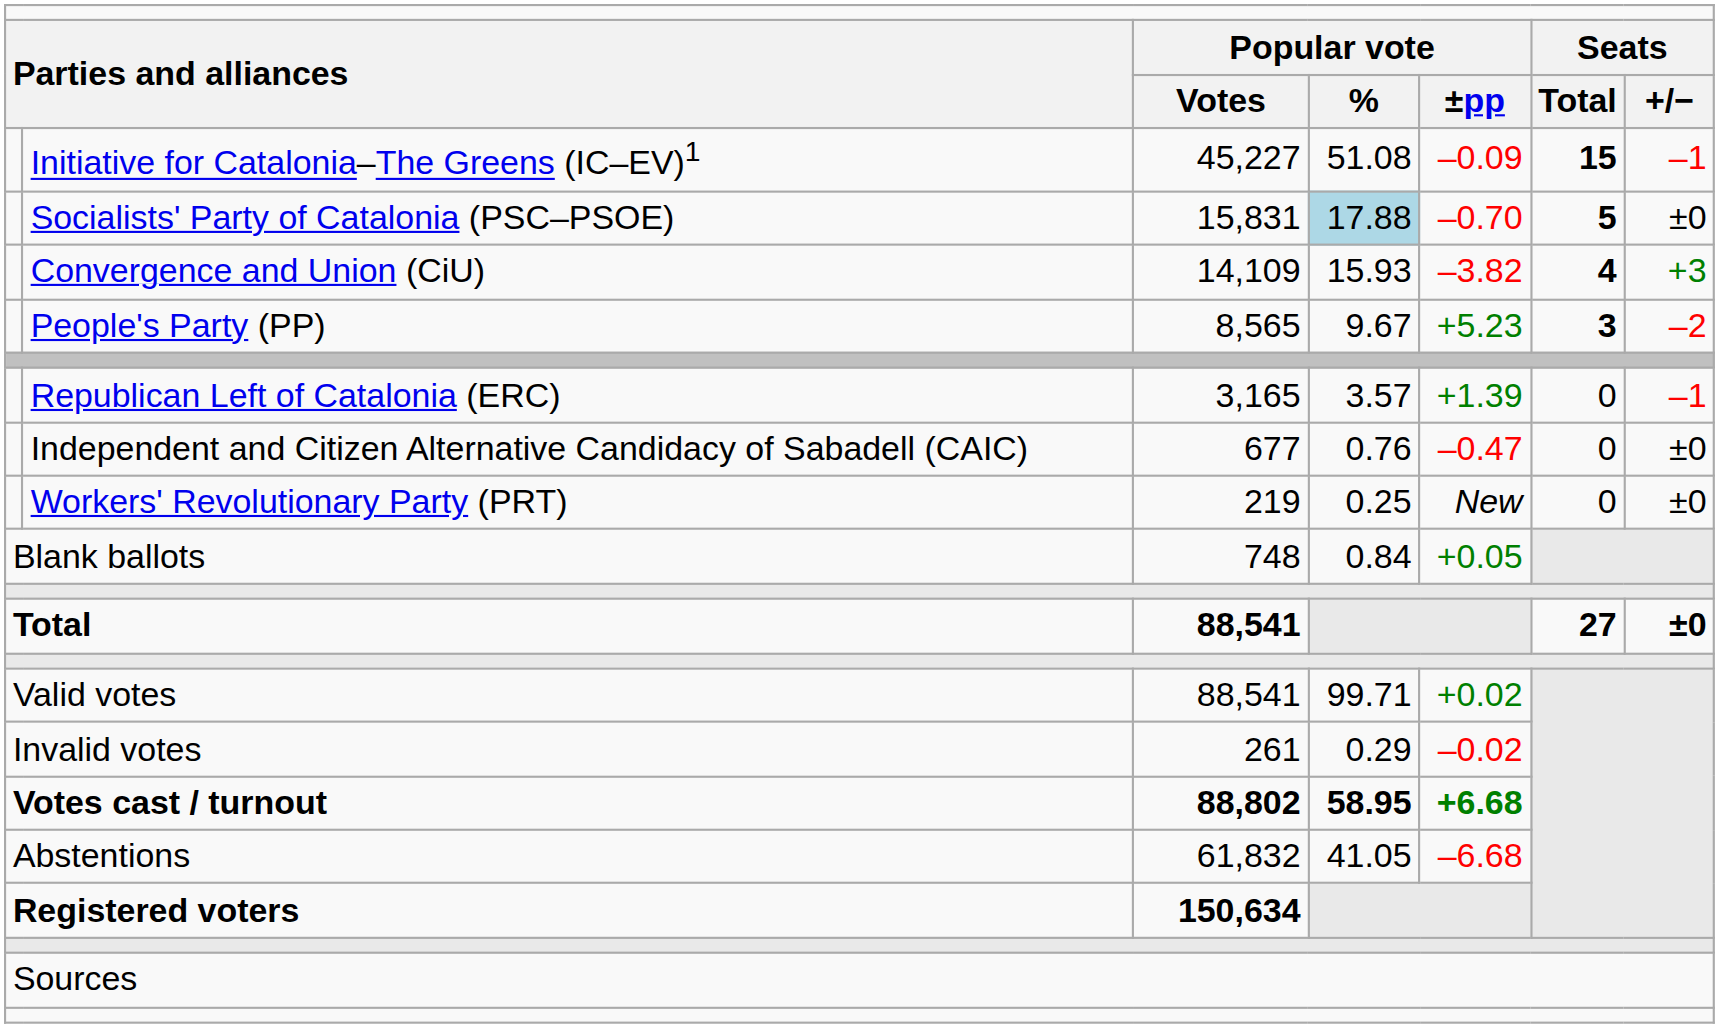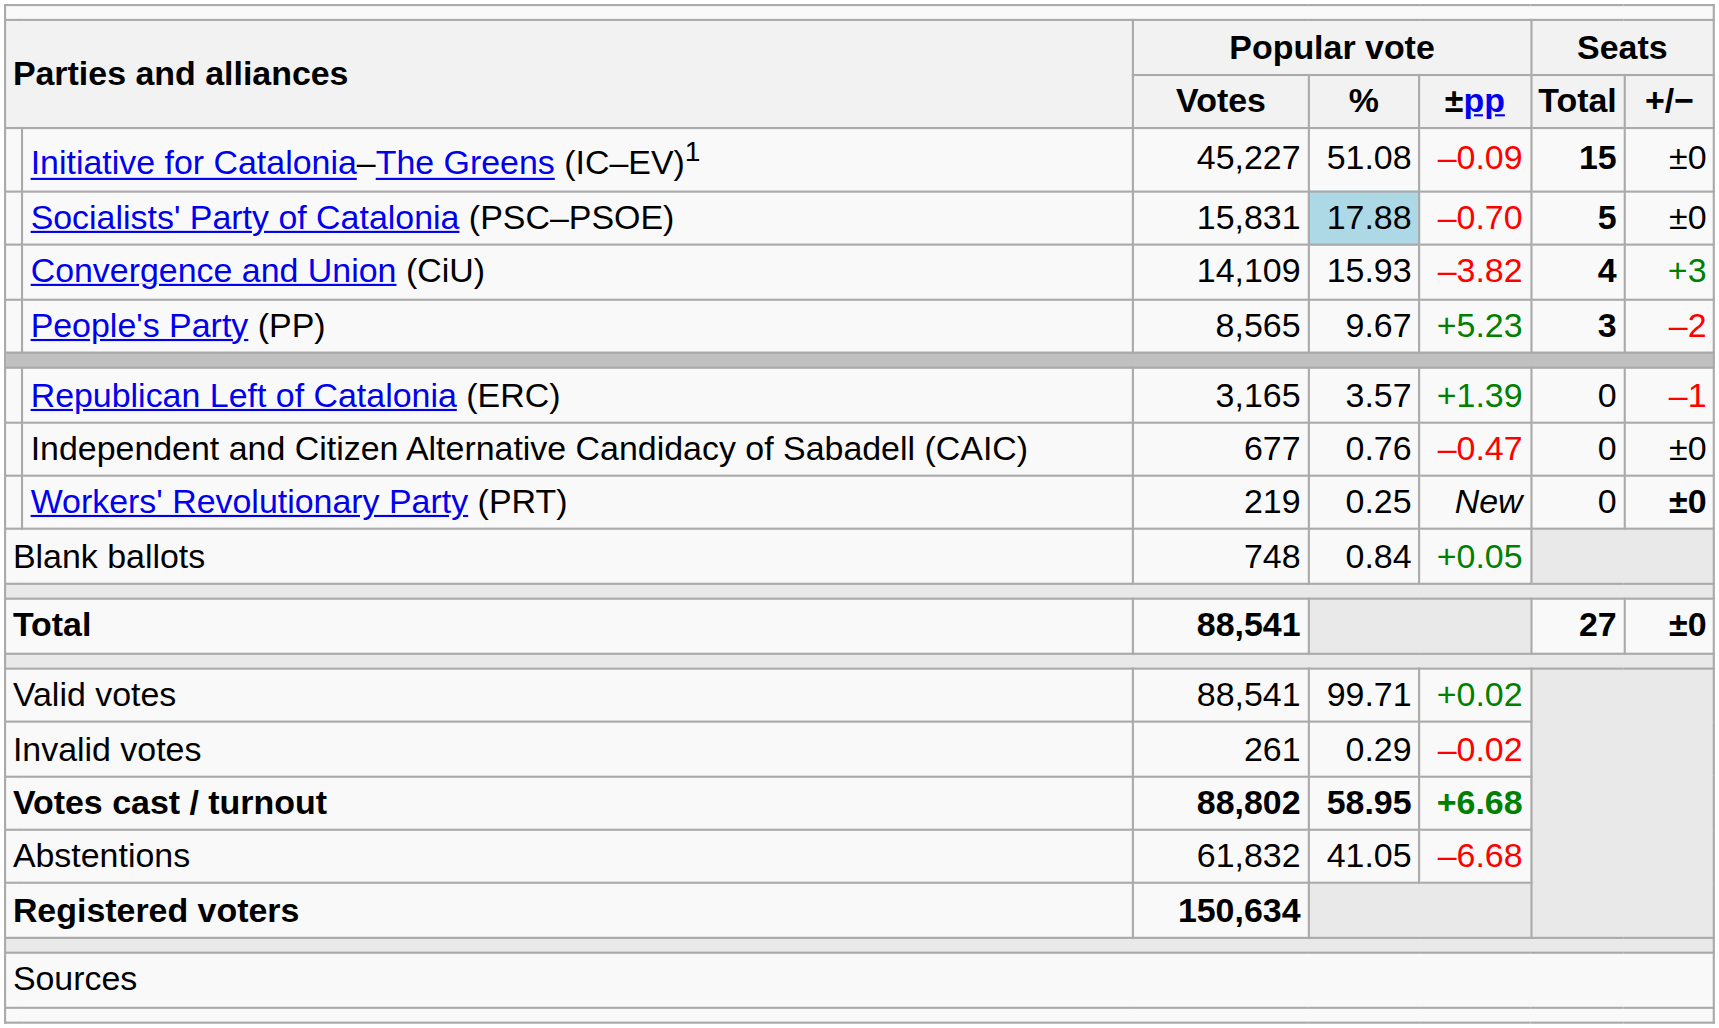(1688, 159) –1 -> (1688, 159) ±0
(1688, 502) normal -> (1688, 502) bold
